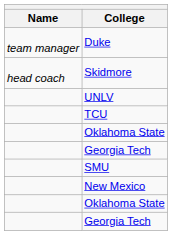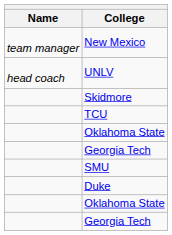(97, 42) Duke -> (115, 42) New Mexico
(108, 72) Skidmore -> (99, 72) UNLV
(99, 97) UNLV -> (108, 97) Skidmore
(115, 185) New Mexico -> (97, 185) Duke
